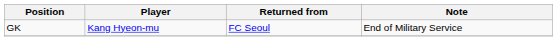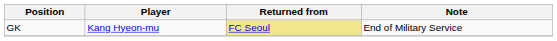(249, 28) no background -> (249, 28) khaki background
